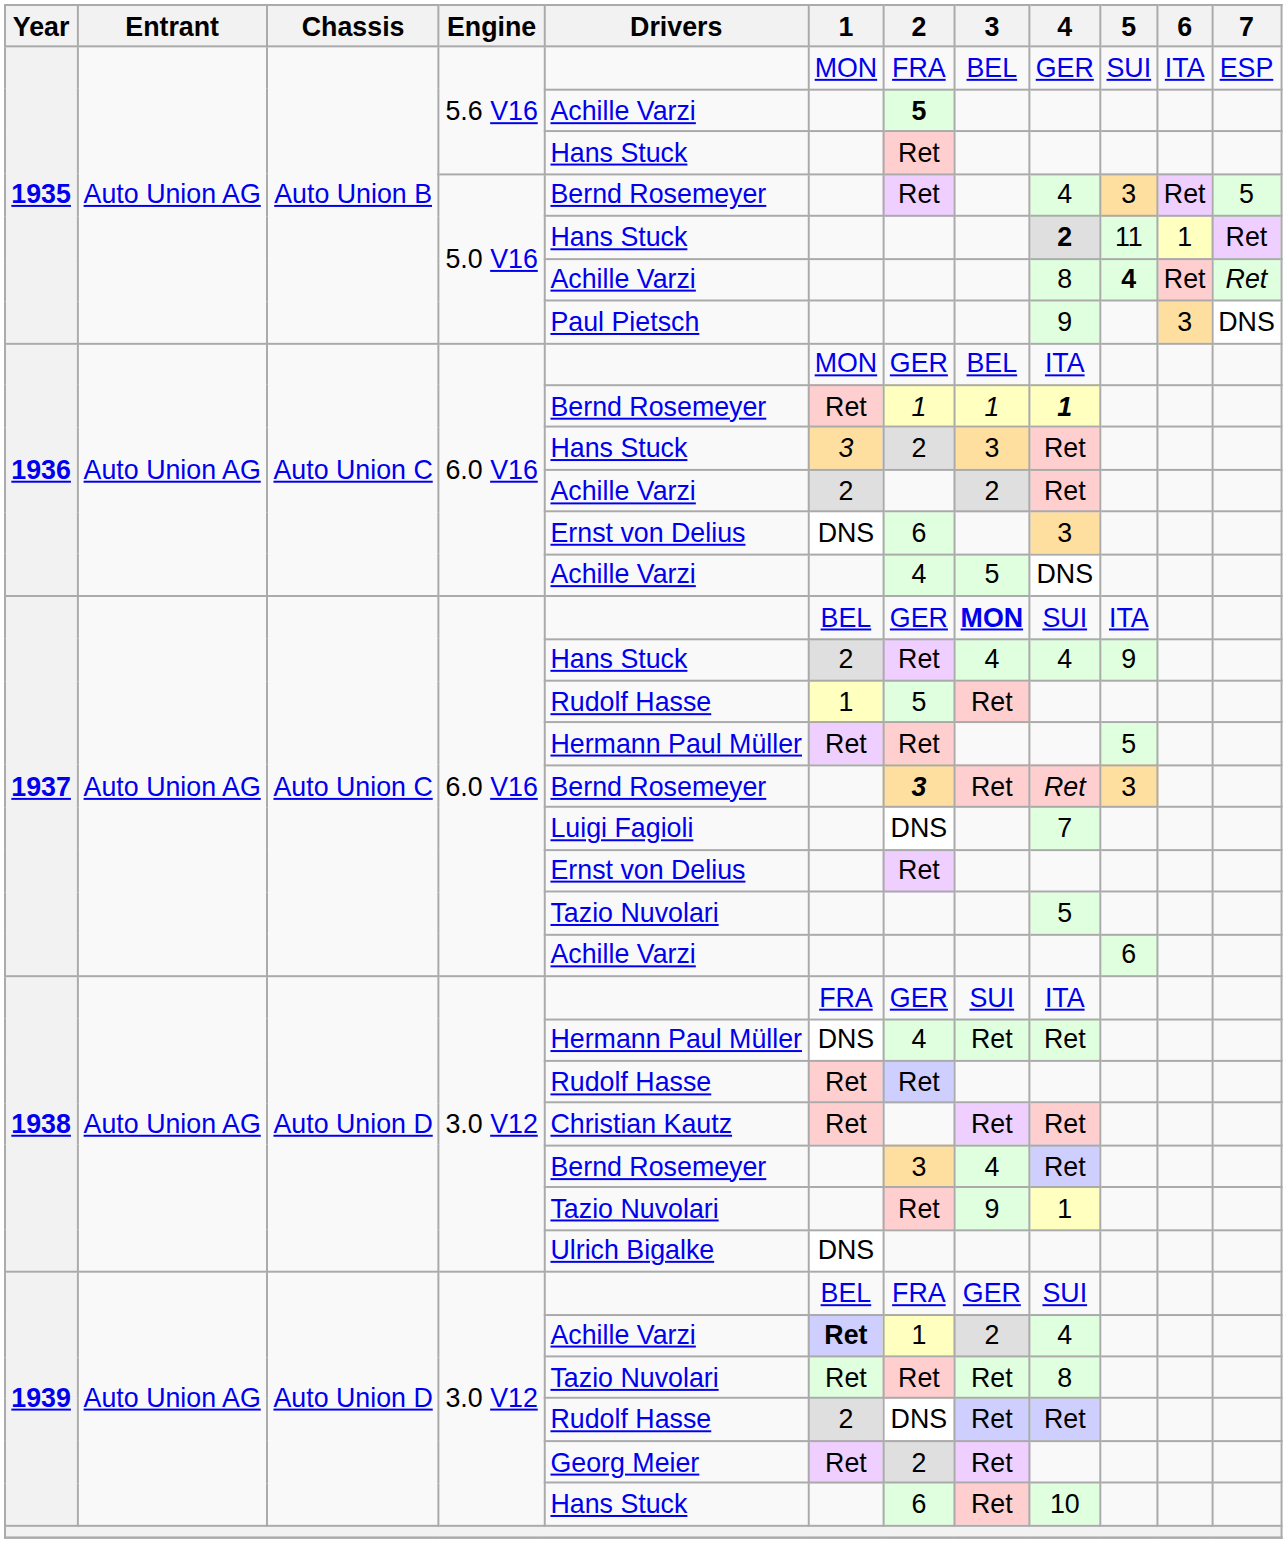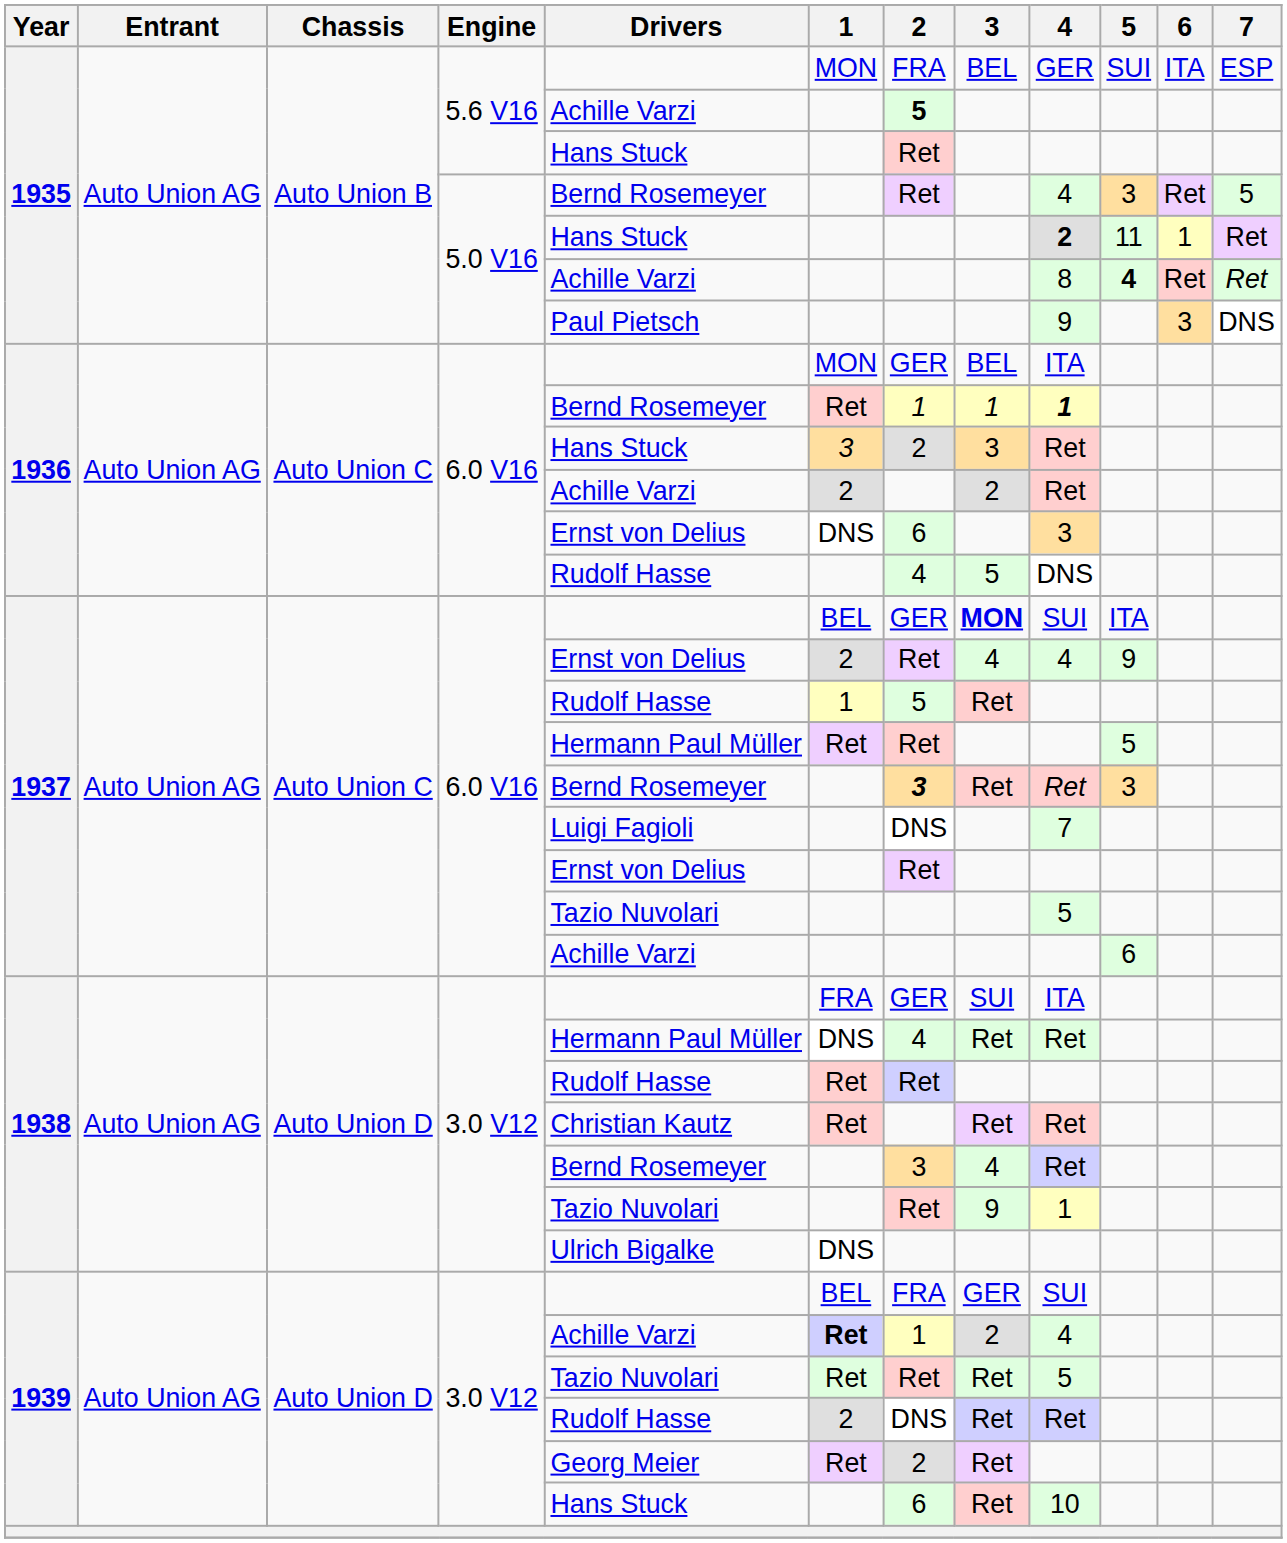(623, 575) Achille Varzi -> (631, 575) Rudolf Hasse
(619, 659) Hans Stuck -> (648, 659) Ernst von Delius
(1065, 1377) 8 -> (1065, 1377) 5
